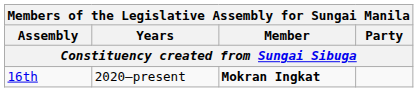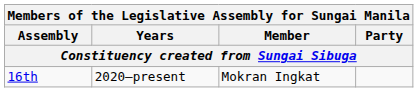(271, 76) bold -> (271, 76) normal
